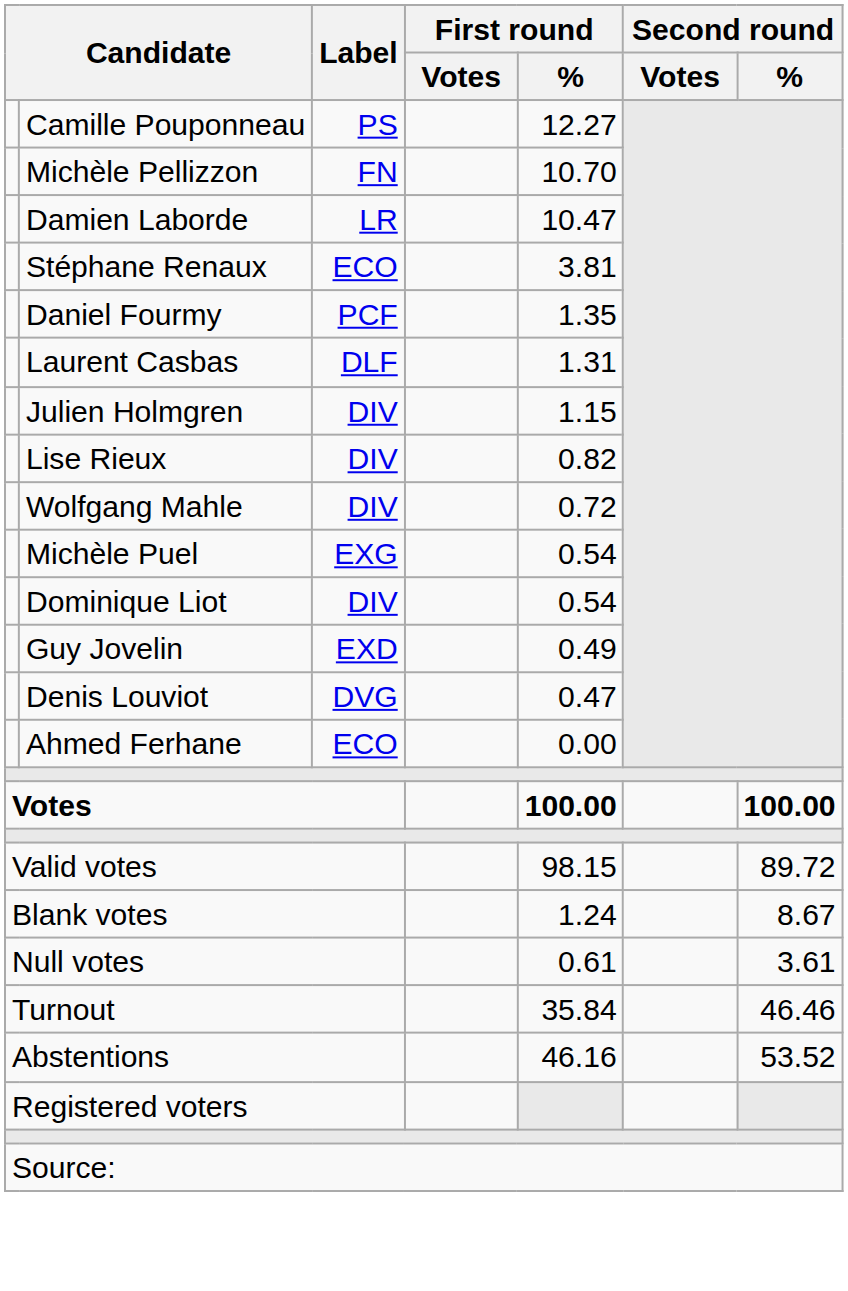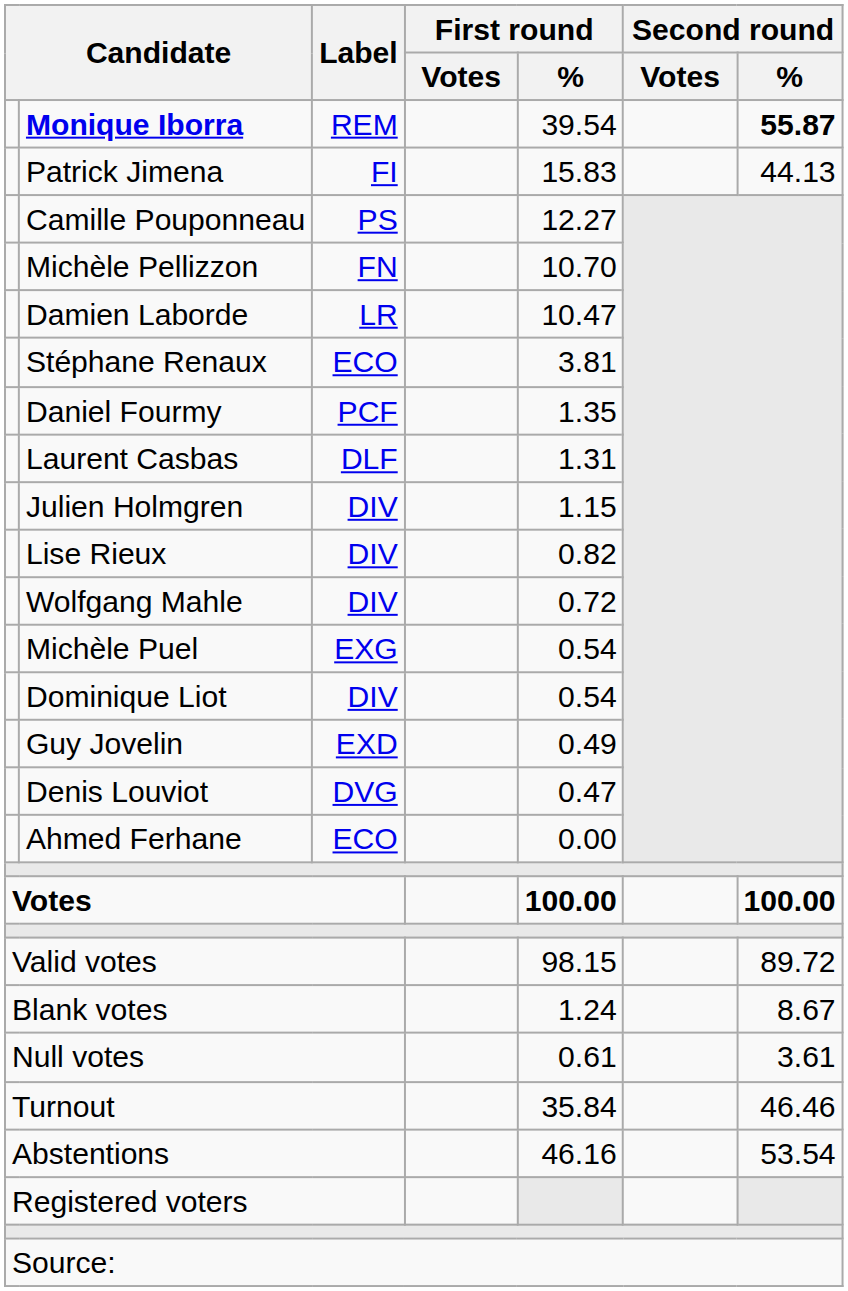+ row: (135, 124)
+ row: (125, 172)
(798, 1057) 53.52 -> (798, 1153) 53.54
